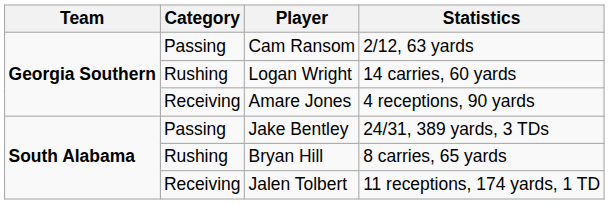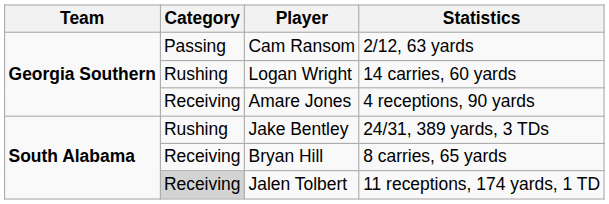(195, 129) Passing -> (196, 129) Rushing
(196, 157) Rushing -> (202, 157) Receiving
(202, 184) no background -> (202, 184) lightgrey background
